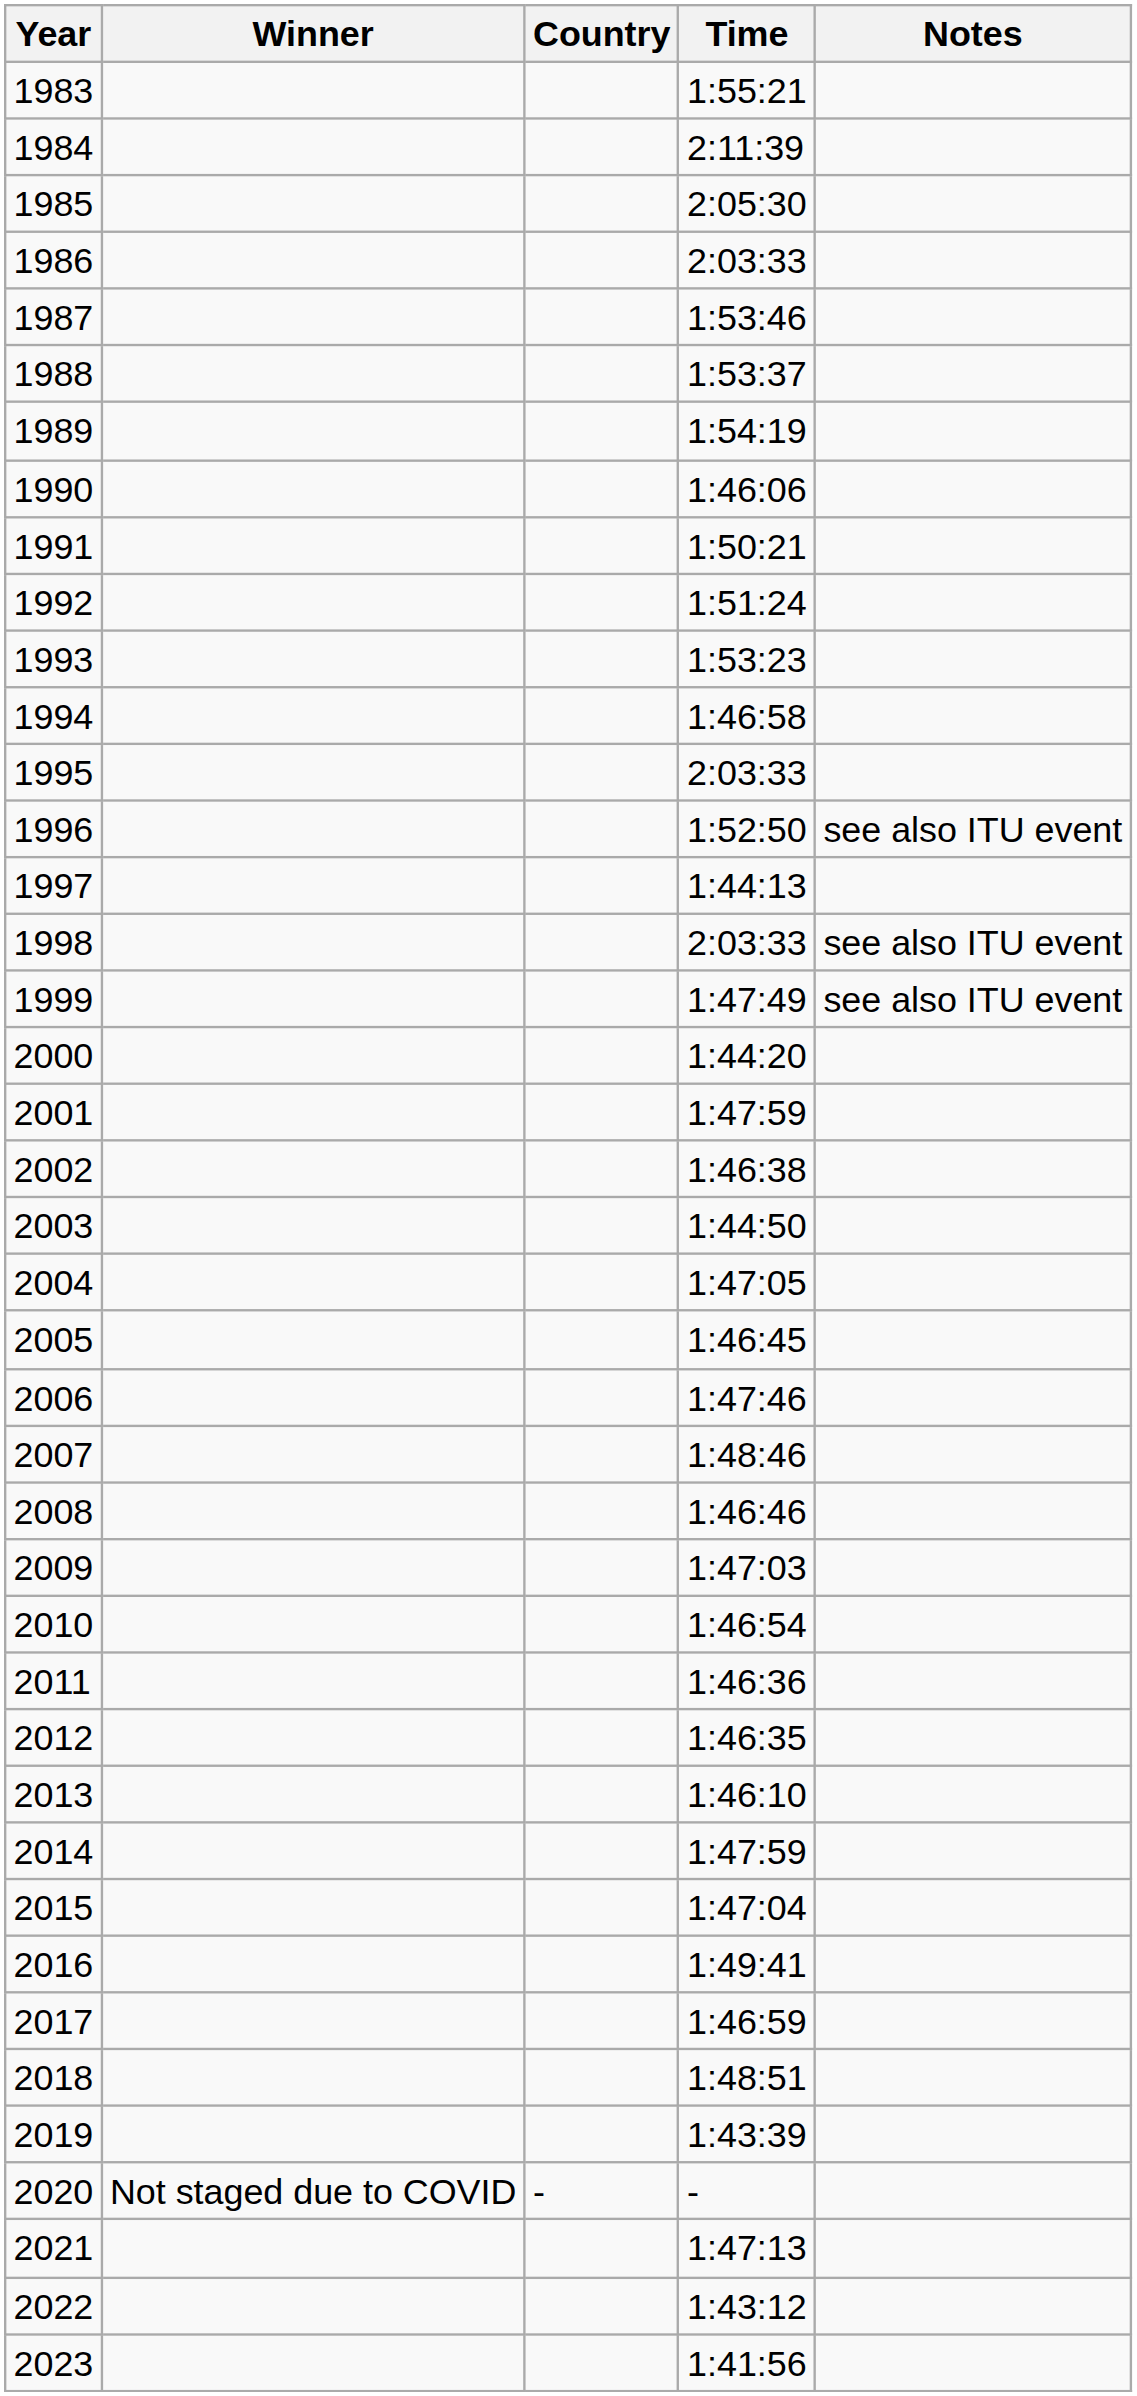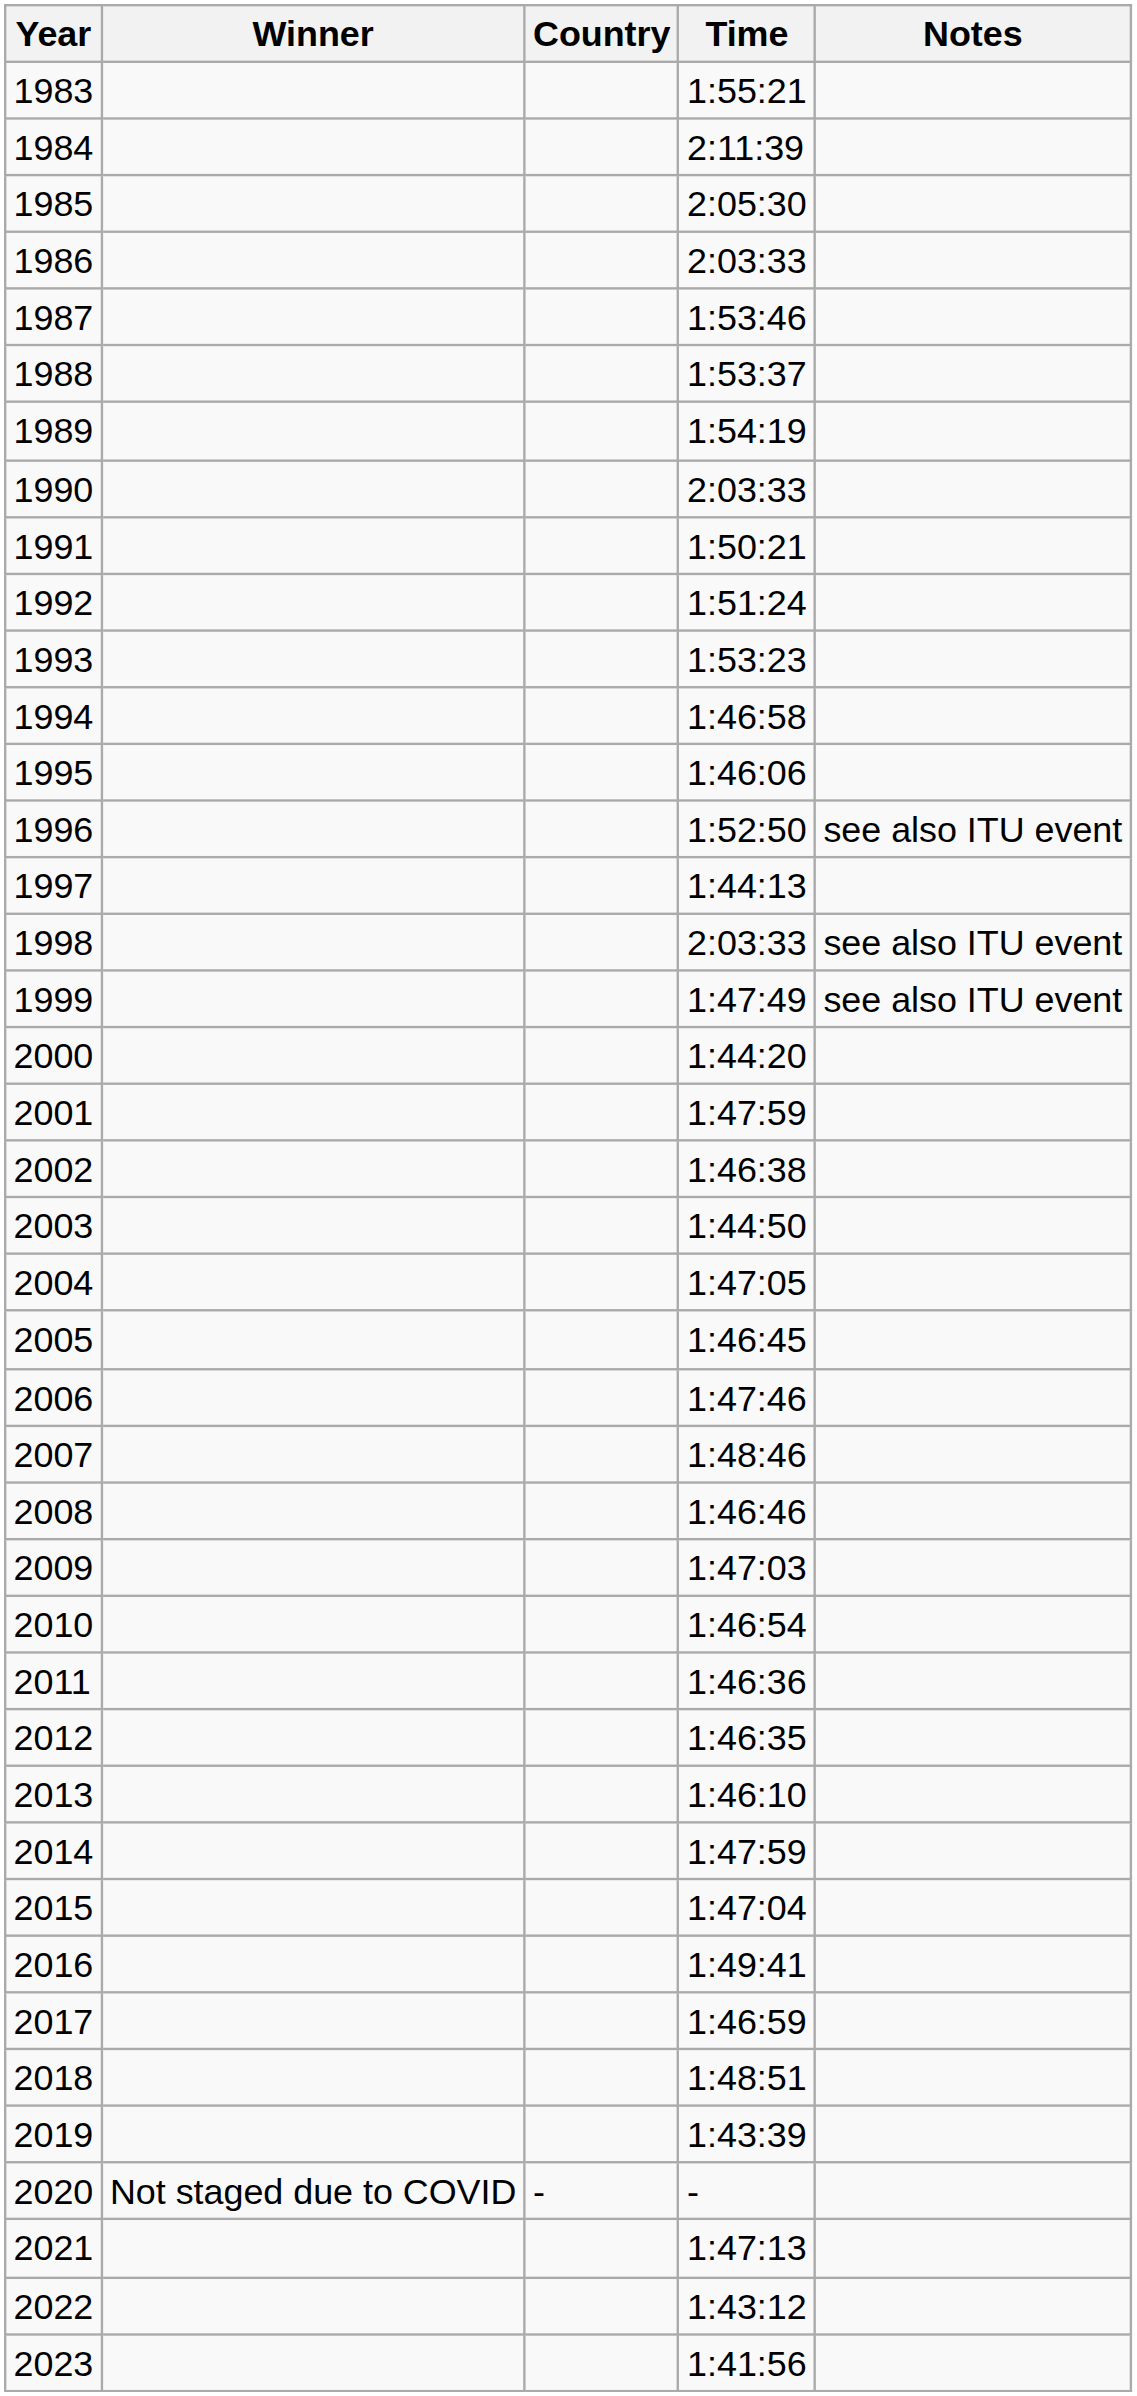(747, 488) 1:46:06 -> (747, 488) 2:03:33
(747, 772) 2:03:33 -> (747, 772) 1:46:06
